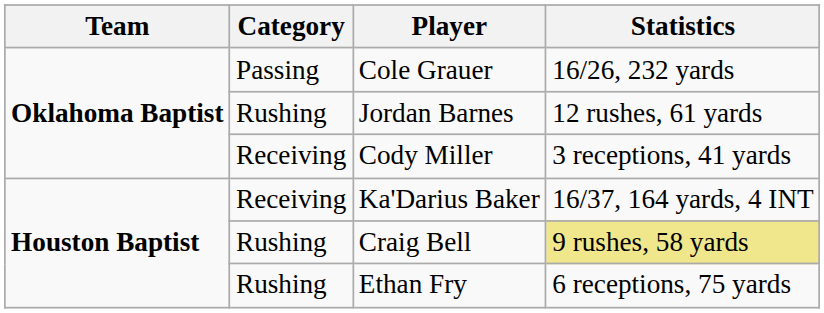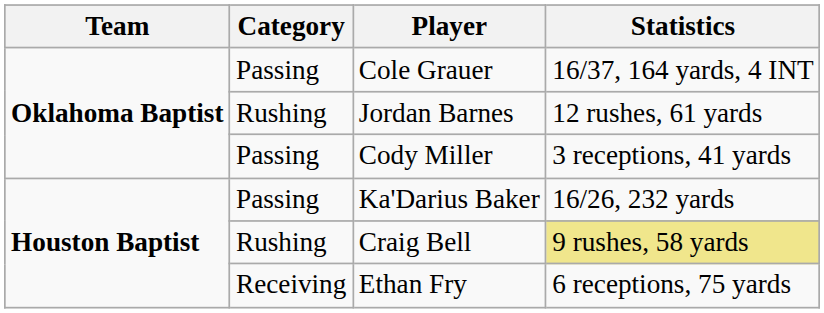(643, 69) 16/26, 232 yards -> (683, 69) 16/37, 164 yards, 4 INT
(291, 155) Receiving -> (278, 155) Passing
(291, 198) Receiving -> (278, 198) Passing
(683, 198) 16/37, 164 yards, 4 INT -> (643, 198) 16/26, 232 yards
(281, 285) Rushing -> (291, 285) Receiving
